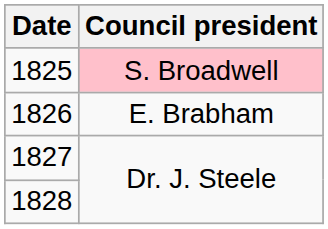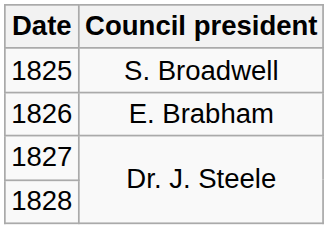(201, 69) pink background -> (201, 69) no background
